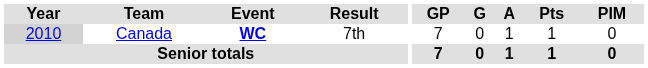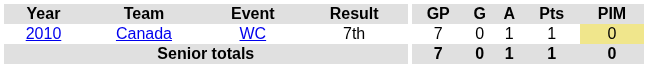(43, 34) lightgrey background -> (43, 34) no background
(253, 34) bold -> (253, 34) normal
(612, 34) no background -> (612, 34) khaki background
